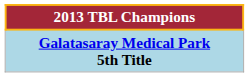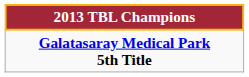(124, 51) lightblue background -> (124, 51) no background
